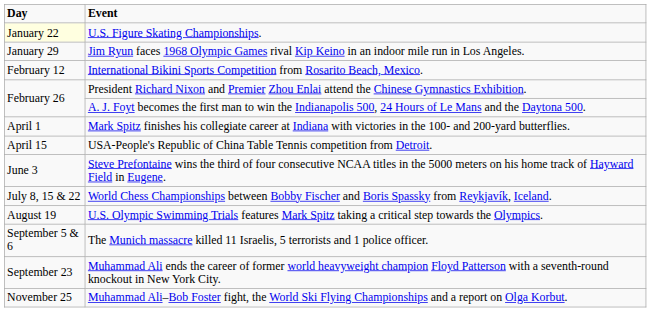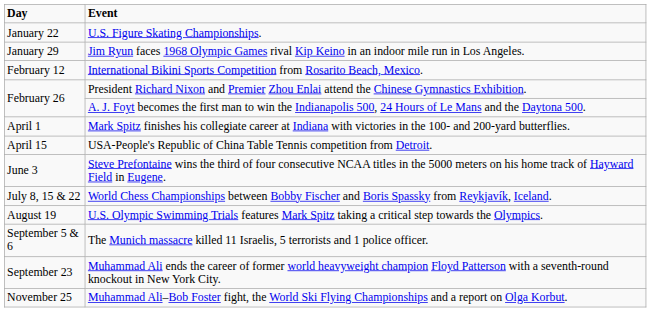(33, 32) lightyellow background -> (33, 32) no background
